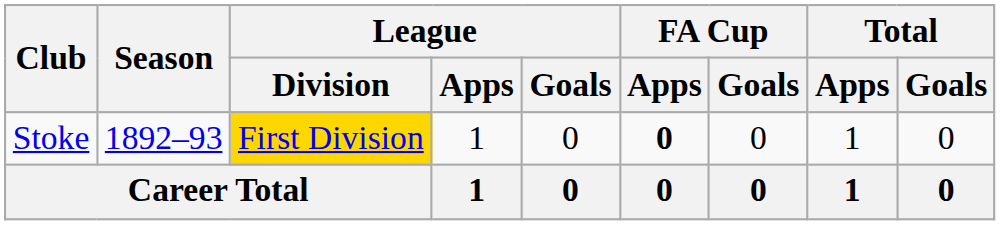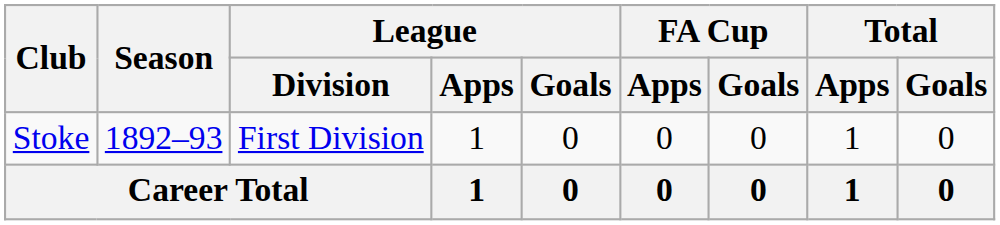(331, 137) gold background -> (331, 137) no background
(664, 137) bold -> (664, 137) normal
